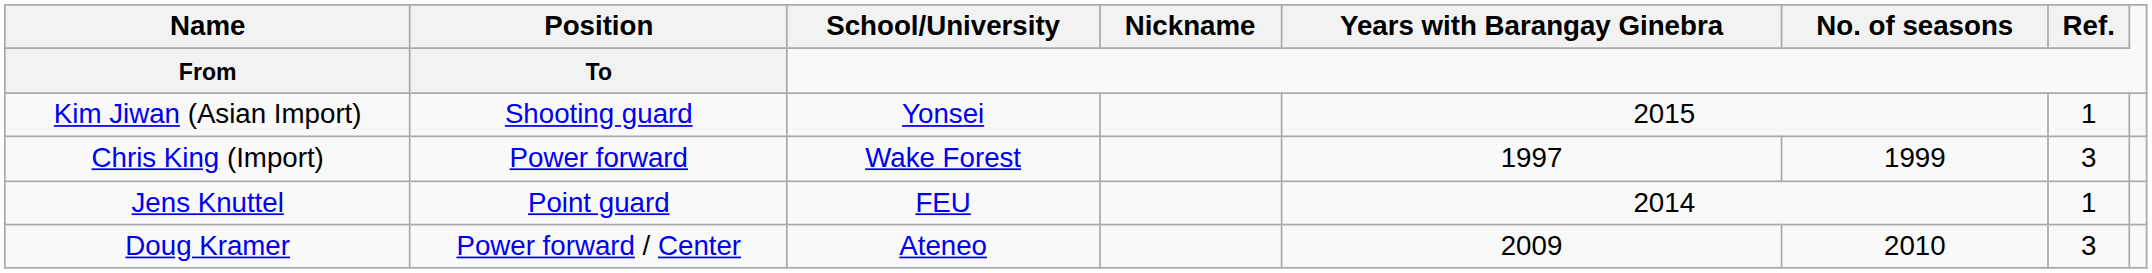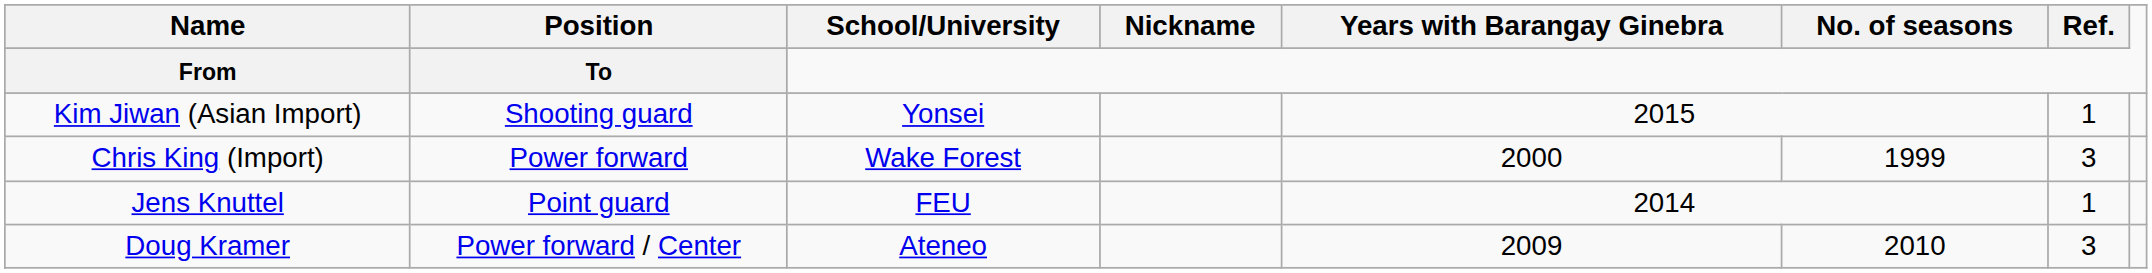(1532, 158) 1997 -> (1532, 158) 2000
